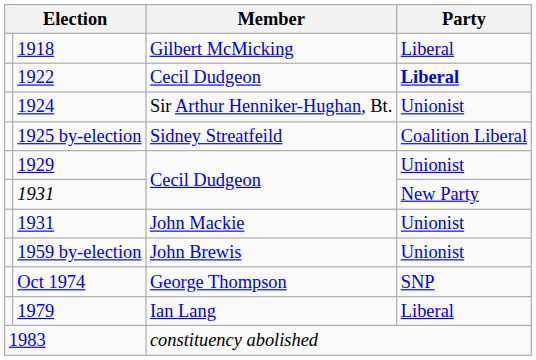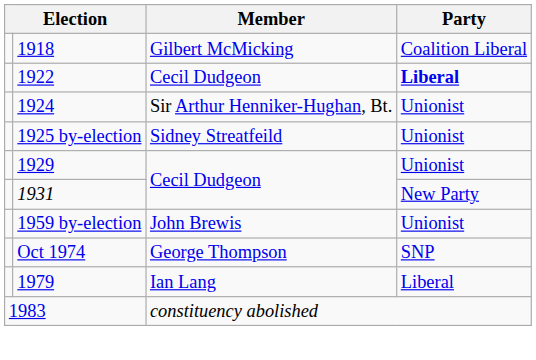(427, 48) Liberal -> (464, 48) Coalition Liberal
(464, 135) Coalition Liberal -> (433, 135) Unionist
- row: (36, 223)
